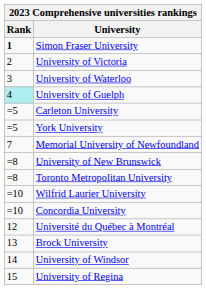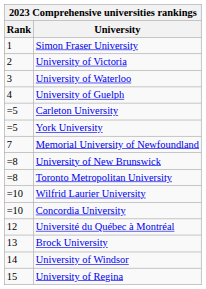(9, 45) bold -> (9, 45) normal
(9, 95) paleturquoise background -> (9, 95) no background
